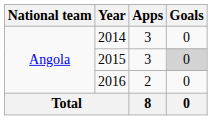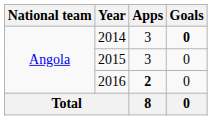(187, 37) normal -> (187, 37) bold
(187, 59) lightgrey background -> (187, 59) no background
(148, 81) normal -> (148, 81) bold
